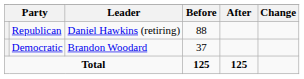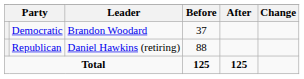rows swapped: (37, 30) <-> (37, 47)
